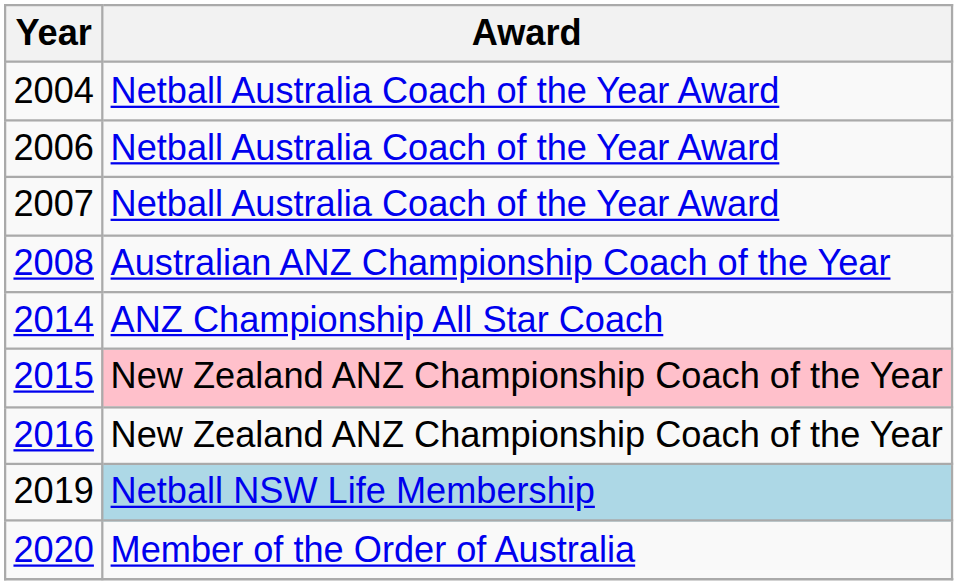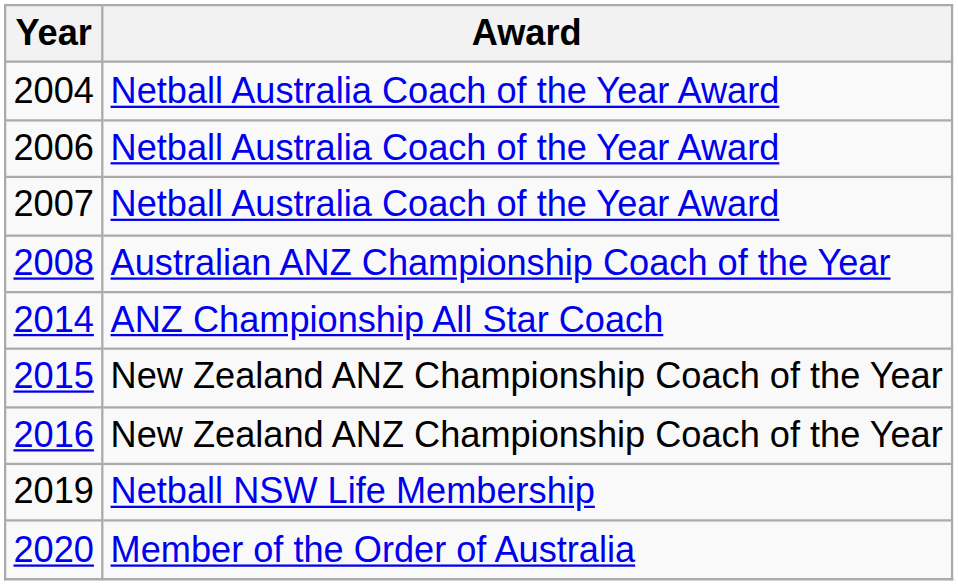(527, 377) pink background -> (527, 377) no background
(353, 491) lightblue background -> (353, 491) no background
